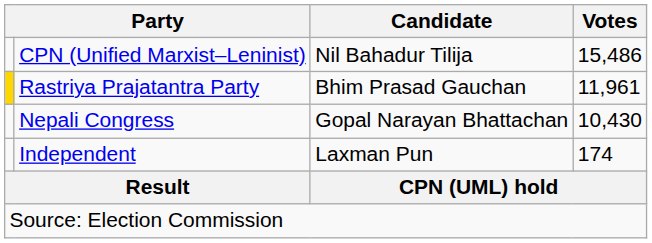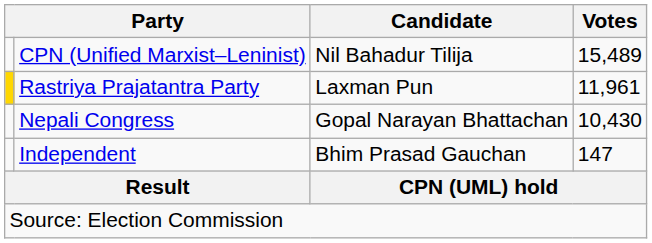(610, 54) 15,486 -> (610, 54) 15,489
(421, 87) Bhim Prasad Gauchan -> (374, 87) Laxman Pun
(374, 154) Laxman Pun -> (421, 154) Bhim Prasad Gauchan
(595, 154) 174 -> (595, 154) 147
